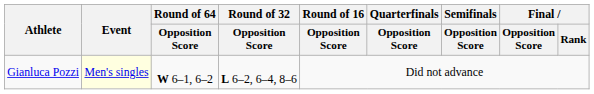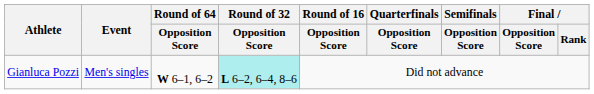(117, 72) lightyellow background -> (117, 72) no background
(259, 79) no background -> (259, 79) paleturquoise background
